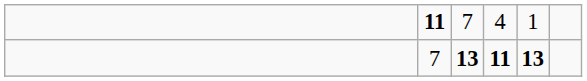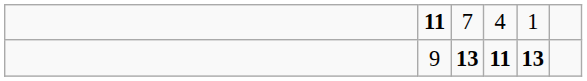(435, 57) 7 -> (435, 57) 9
